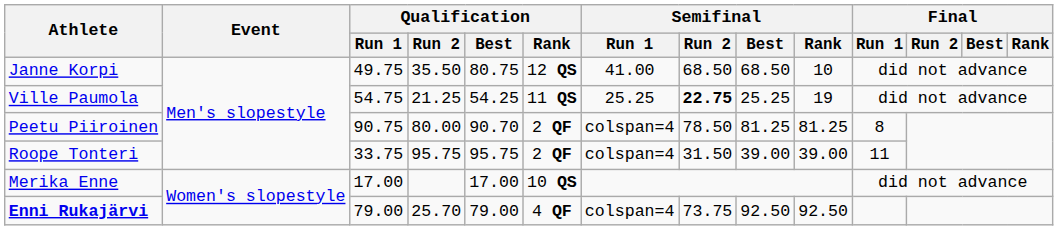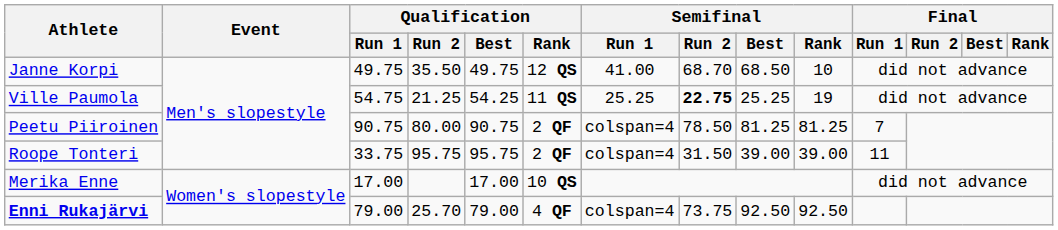(494, 71) 80.75 -> (494, 71) 49.75
(707, 71) 68.50 -> (707, 71) 68.70
(494, 127) 90.70 -> (494, 127) 90.75
(880, 127) 8 -> (880, 127) 7
